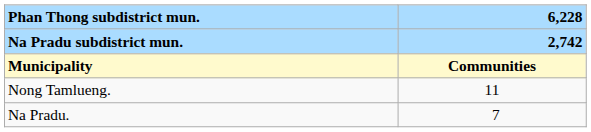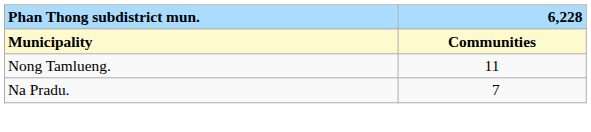- row: (95, 41)
